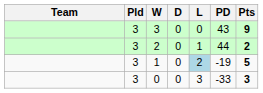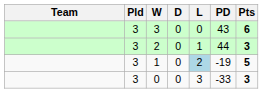(247, 29) 9 -> (247, 29) 6
(247, 46) 2 -> (247, 46) 3
